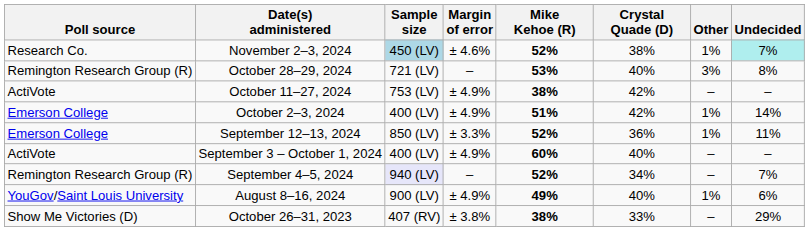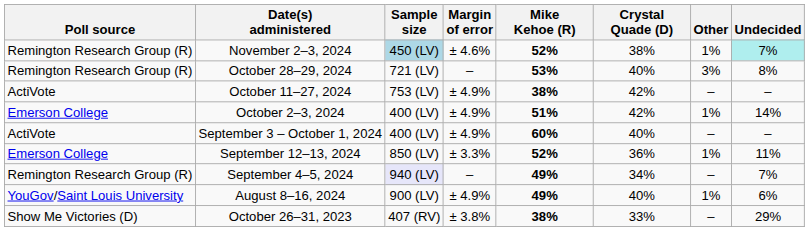(48, 50) Research Co. -> (100, 50) Remington Research Group (R)
rows swapped: (290, 154) <-> (290, 133)
(545, 175) 52% -> (545, 175) 49%
